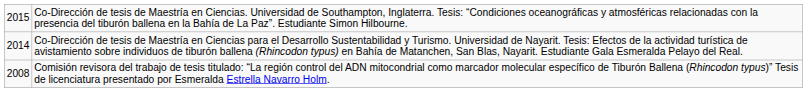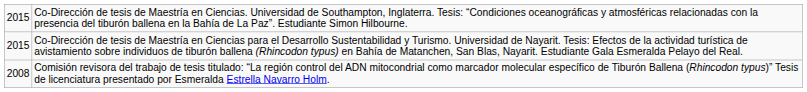(18, 46) 2014 -> (18, 46) 2015
